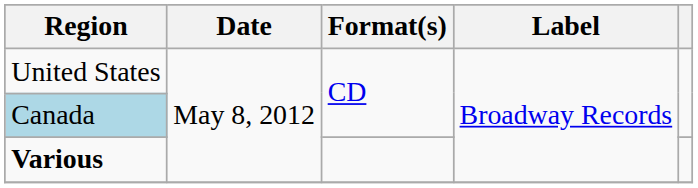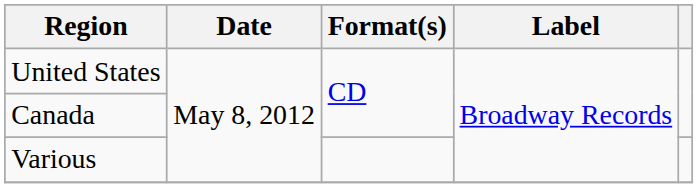(53, 114) lightblue background -> (53, 114) no background
(57, 159) bold -> (54, 159) normal
